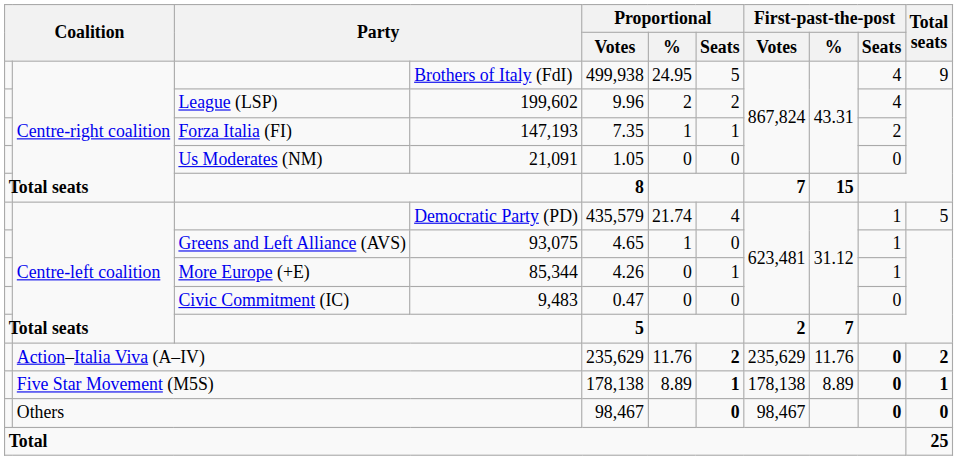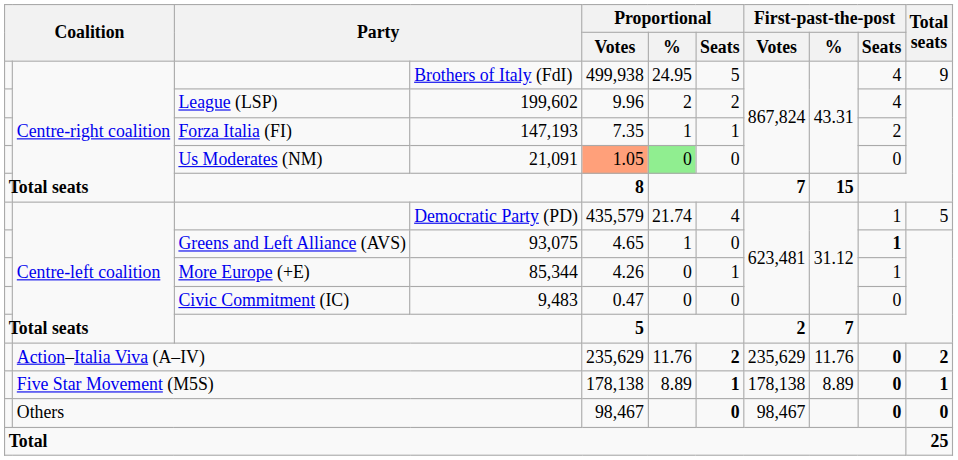(628, 159) no background -> (628, 159) lightsalmon background
(687, 159) no background -> (687, 159) lightgreen background
(897, 243) normal -> (897, 243) bold
